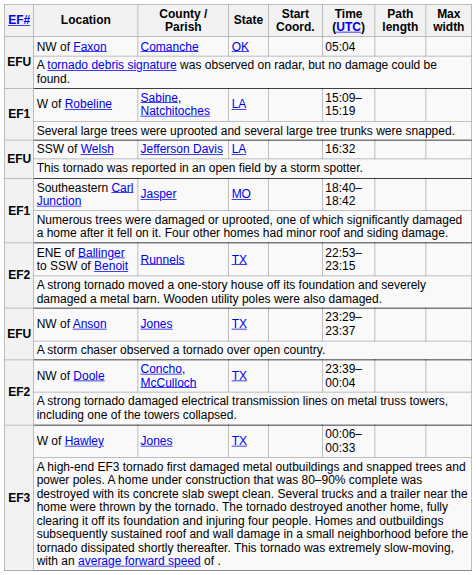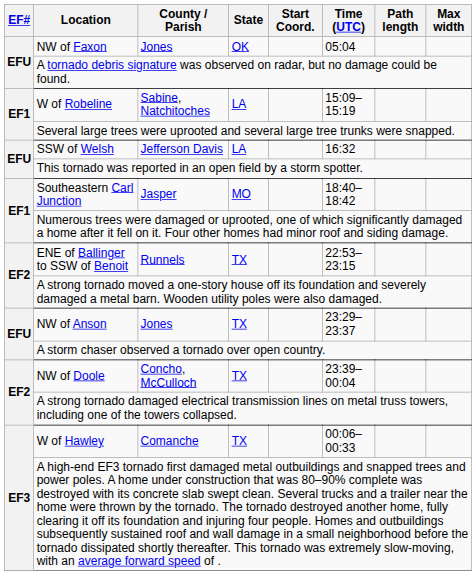(170, 46) Comanche -> (157, 46) Jones
(157, 441) Jones -> (170, 441) Comanche
